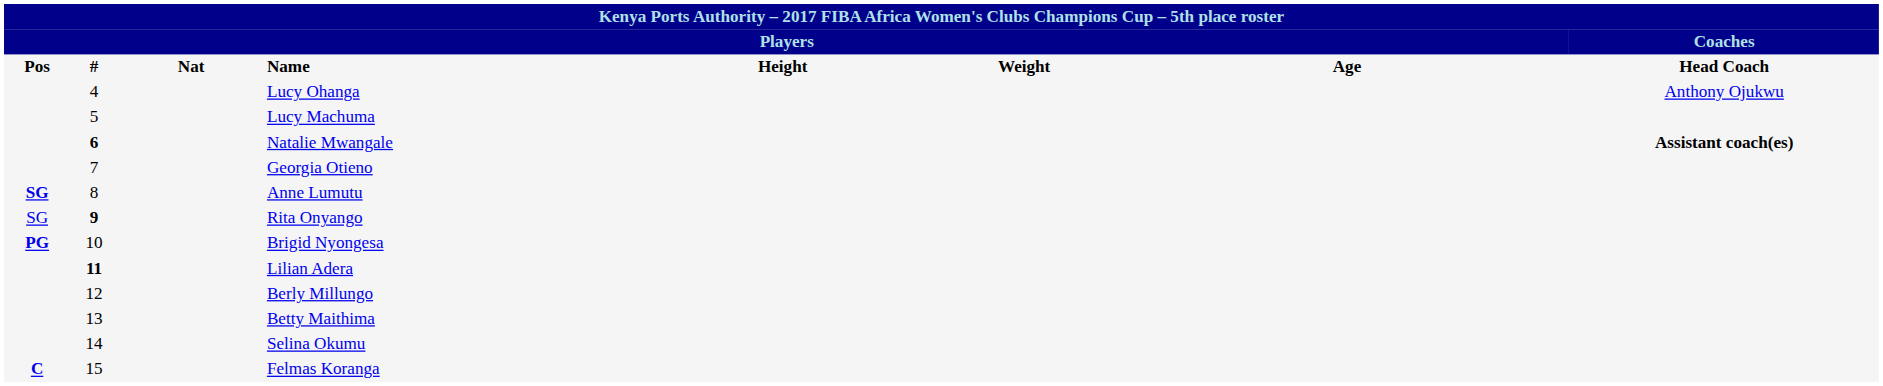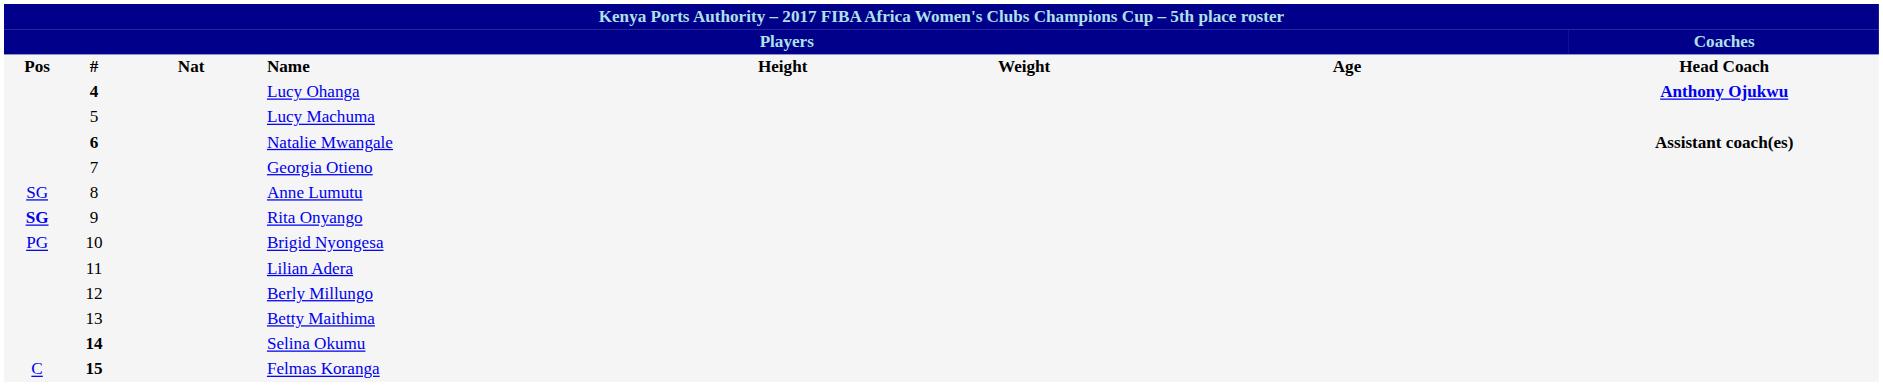(94, 92) normal -> (94, 92) bold
(1724, 92) normal -> (1724, 92) bold
(37, 192) bold -> (37, 192) normal
(37, 218) normal -> (37, 218) bold
(94, 218) bold -> (94, 218) normal
(37, 243) bold -> (37, 243) normal
(94, 268) bold -> (94, 268) normal
(94, 344) normal -> (94, 344) bold
(37, 369) bold -> (37, 369) normal
(94, 369) normal -> (94, 369) bold
